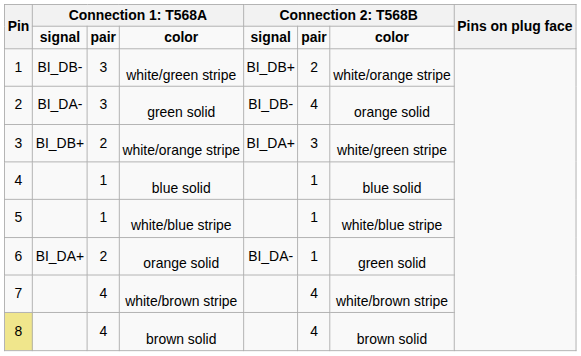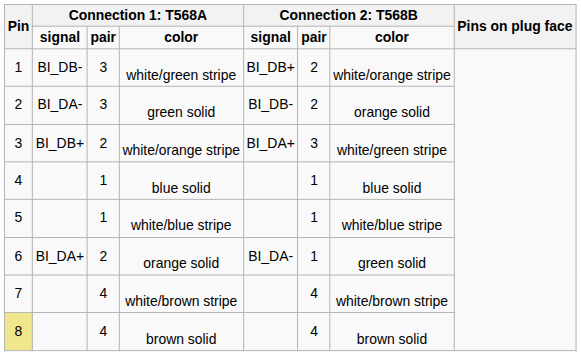(314, 105) 4 -> (314, 105) 2
